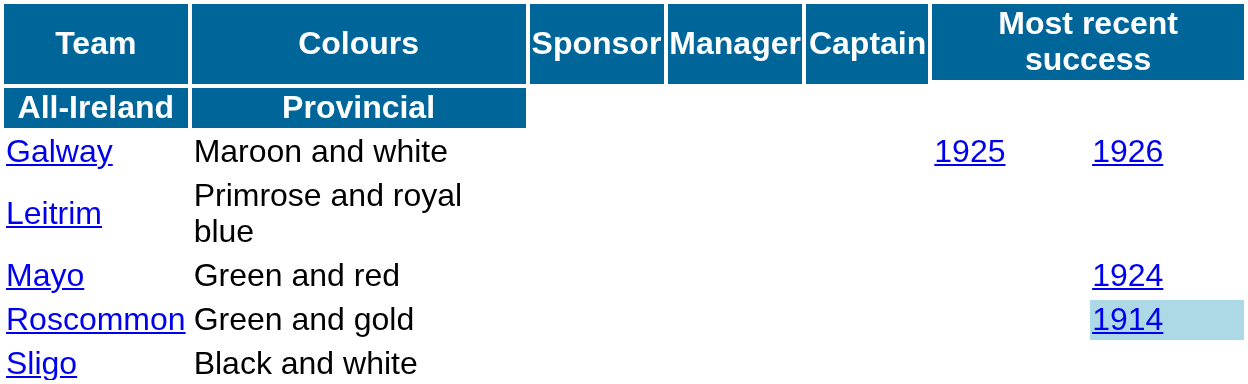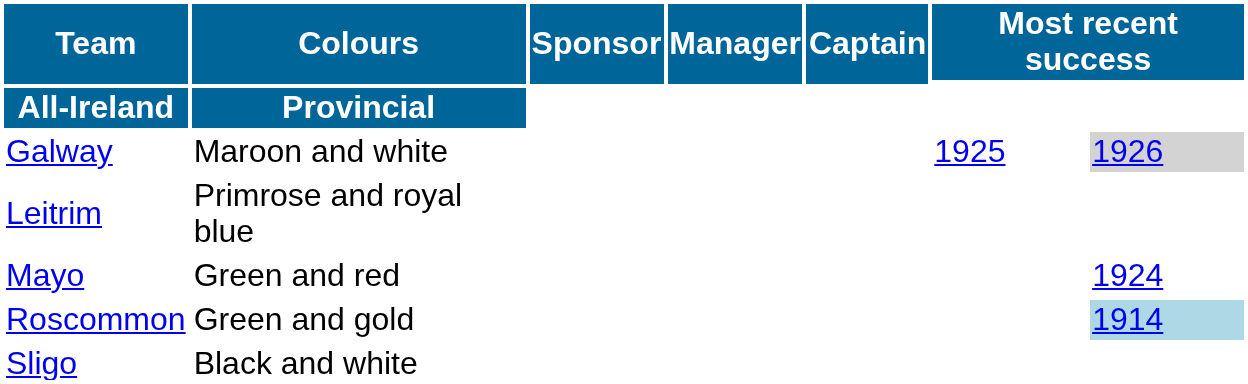(1167, 152) no background -> (1167, 152) lightgrey background
